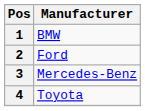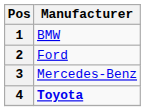(60, 95) normal -> (60, 95) bold
